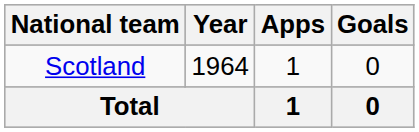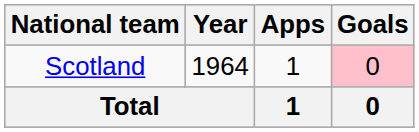(373, 65) no background -> (373, 65) pink background
